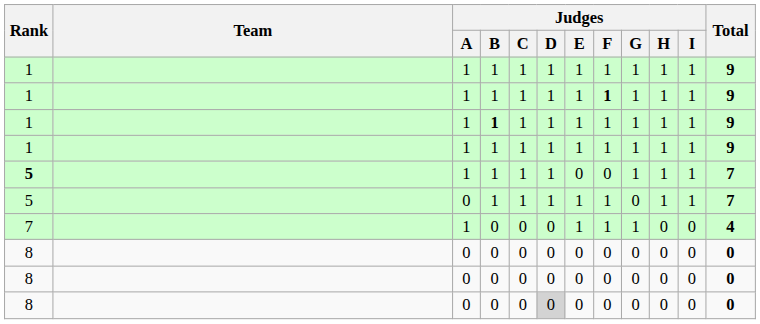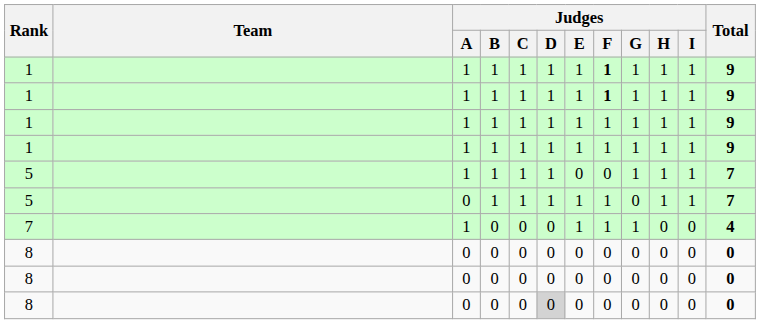(607, 69) normal -> (607, 69) bold
(495, 122) bold -> (495, 122) normal
(29, 174) bold -> (29, 174) normal
